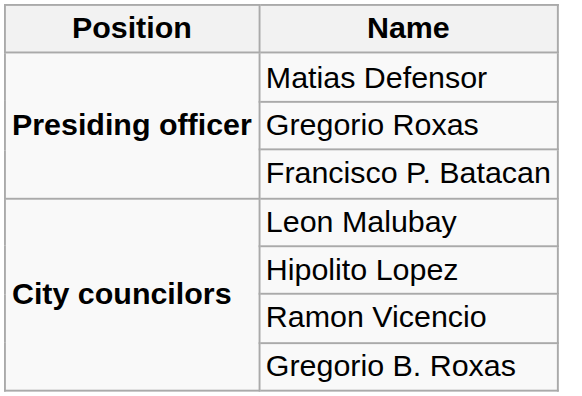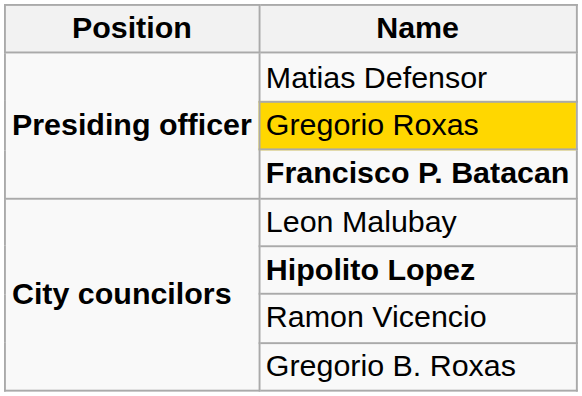(372, 125) no background -> (372, 125) gold background
(408, 173) normal -> (418, 173) bold
(362, 269) normal -> (371, 269) bold
